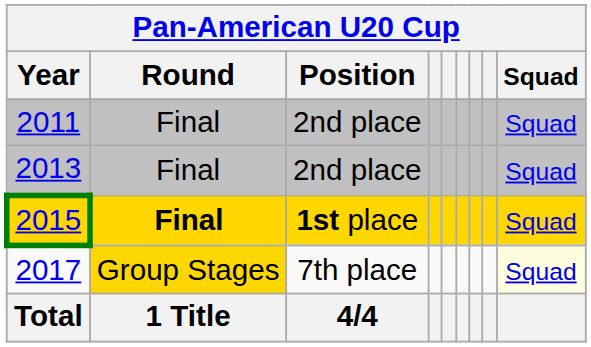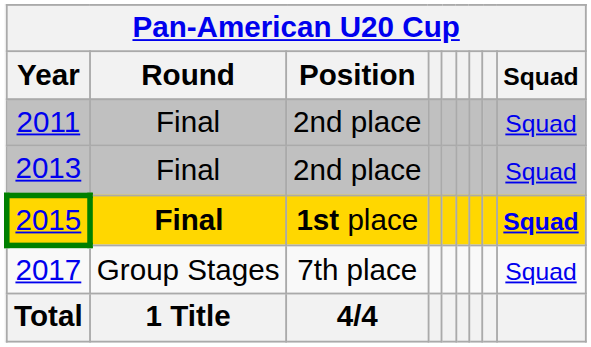(541, 221) normal -> (541, 219) bold
(188, 269) gold background -> (188, 269) no background
(541, 271) lightyellow background -> (541, 271) no background
